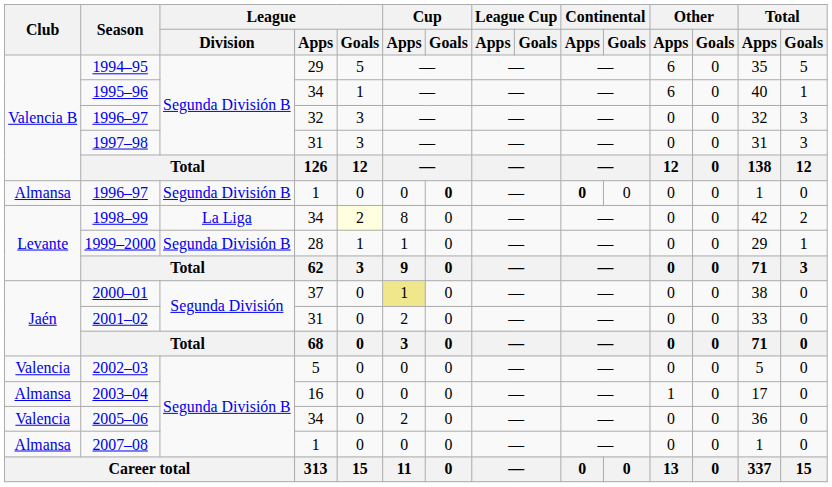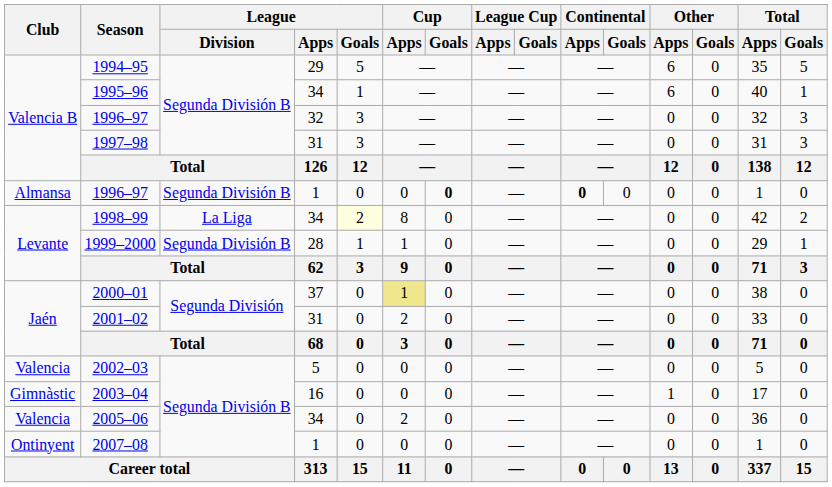(43, 393) Almansa -> (43, 393) Gimnàstic
(43, 444) Almansa -> (43, 444) Ontinyent
